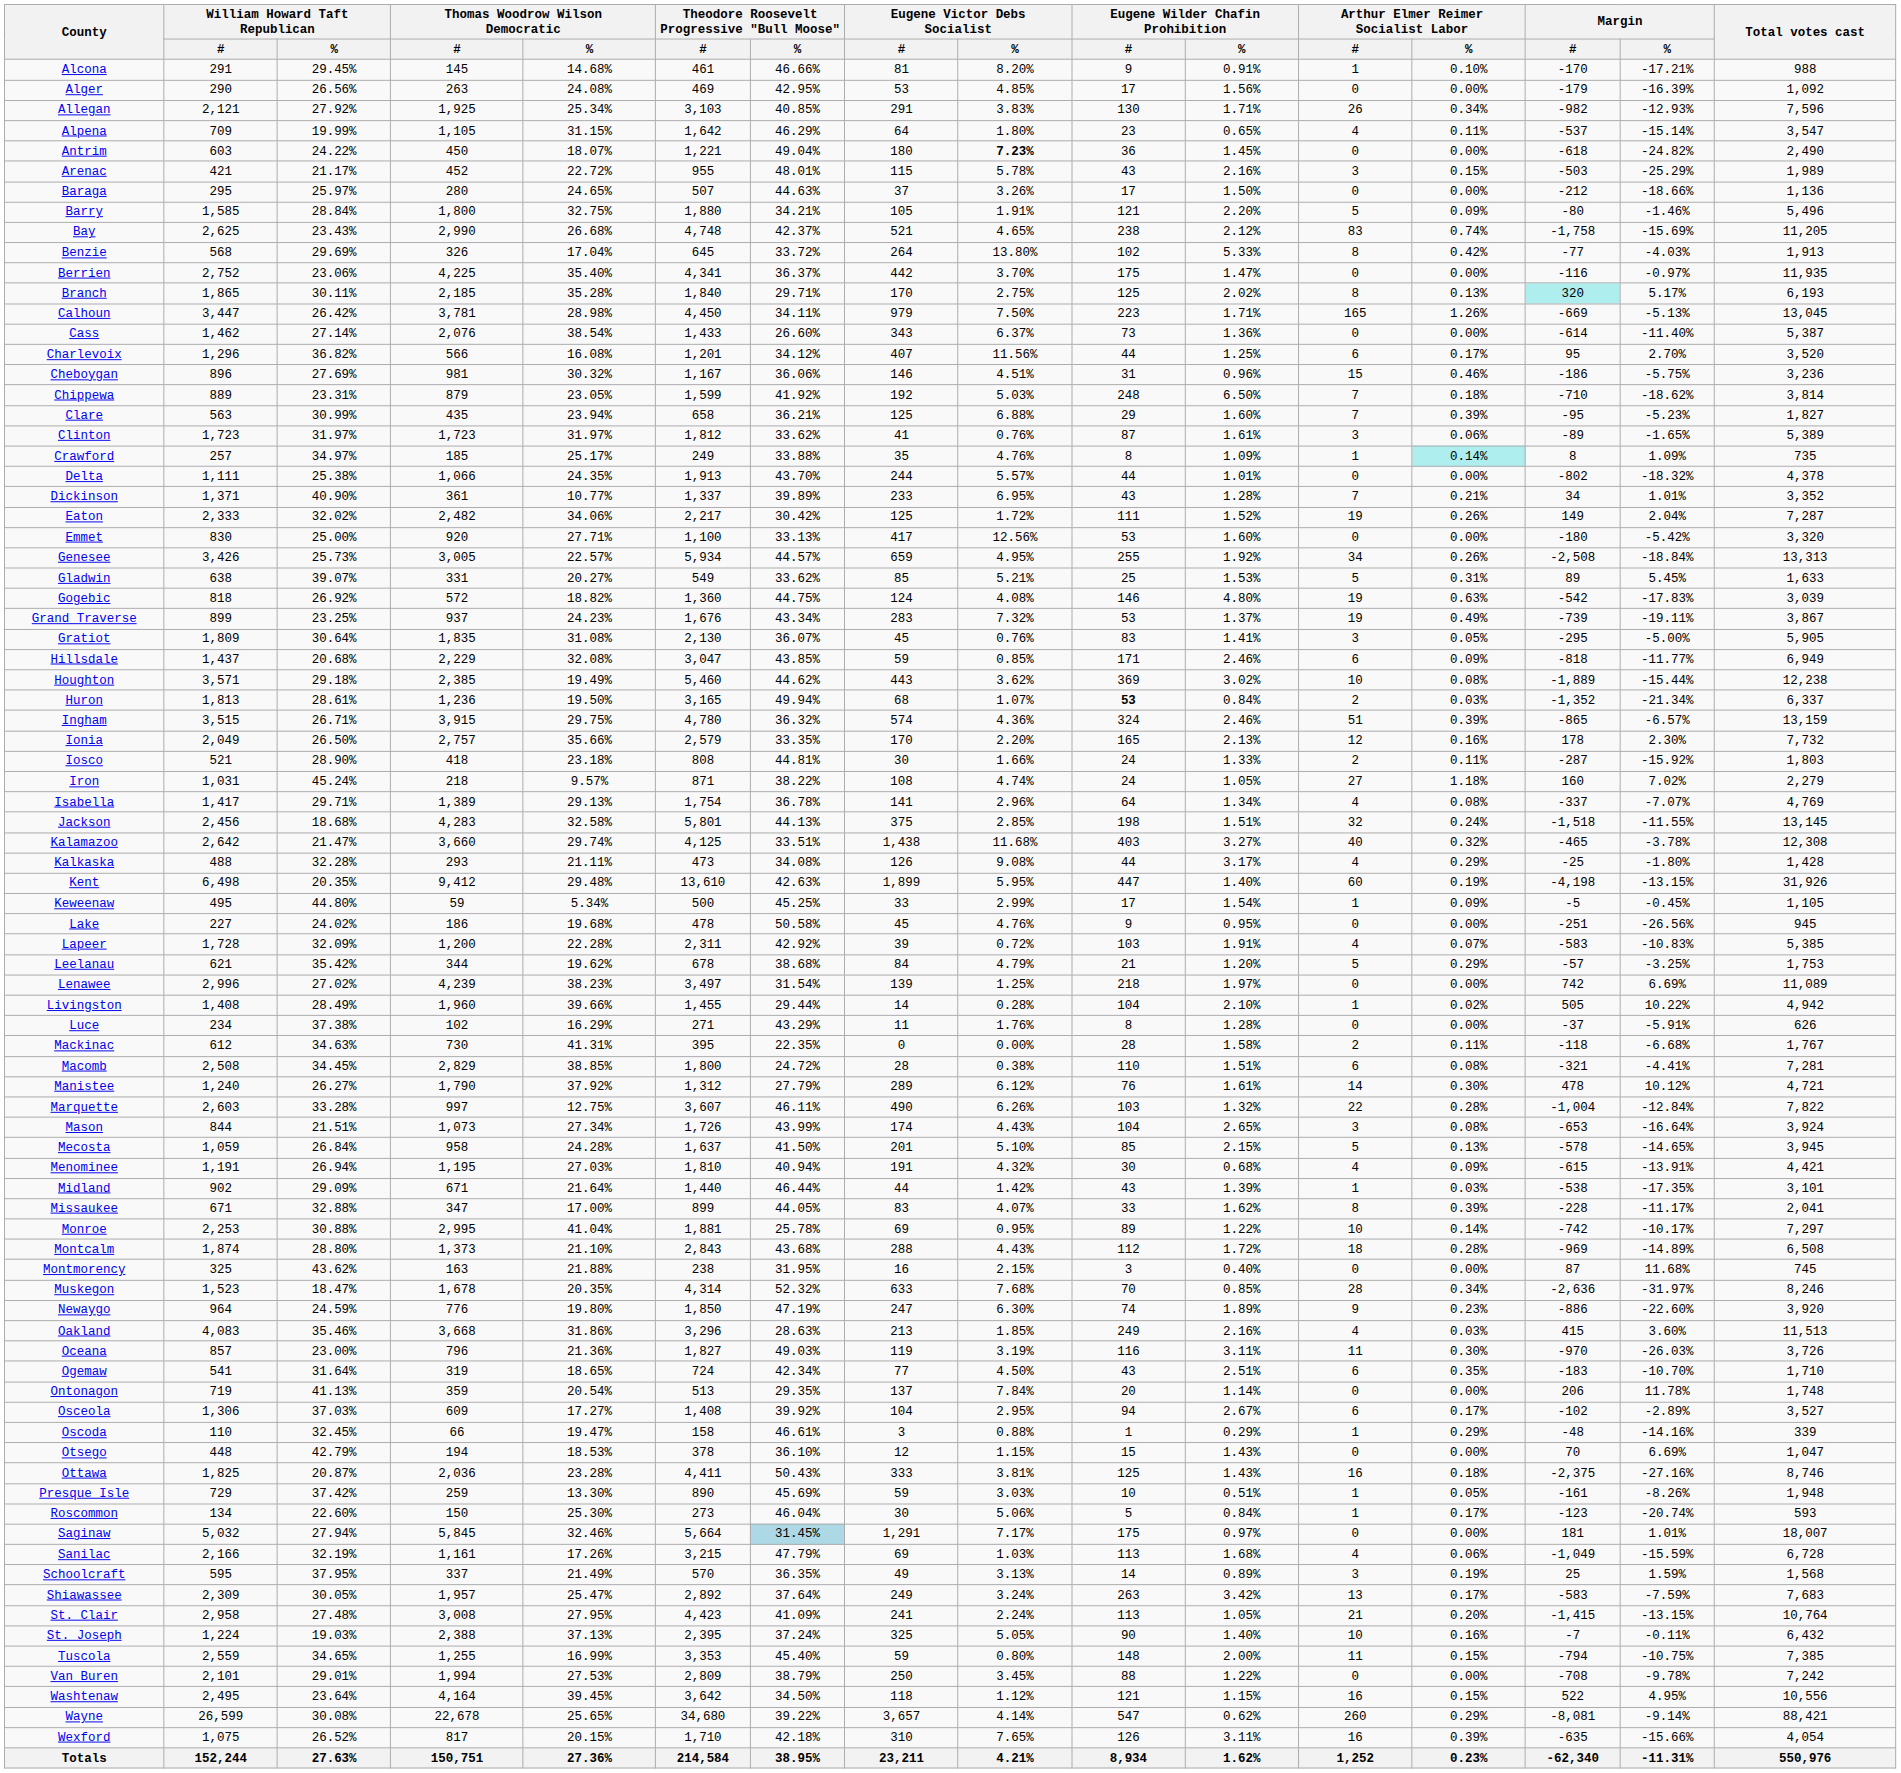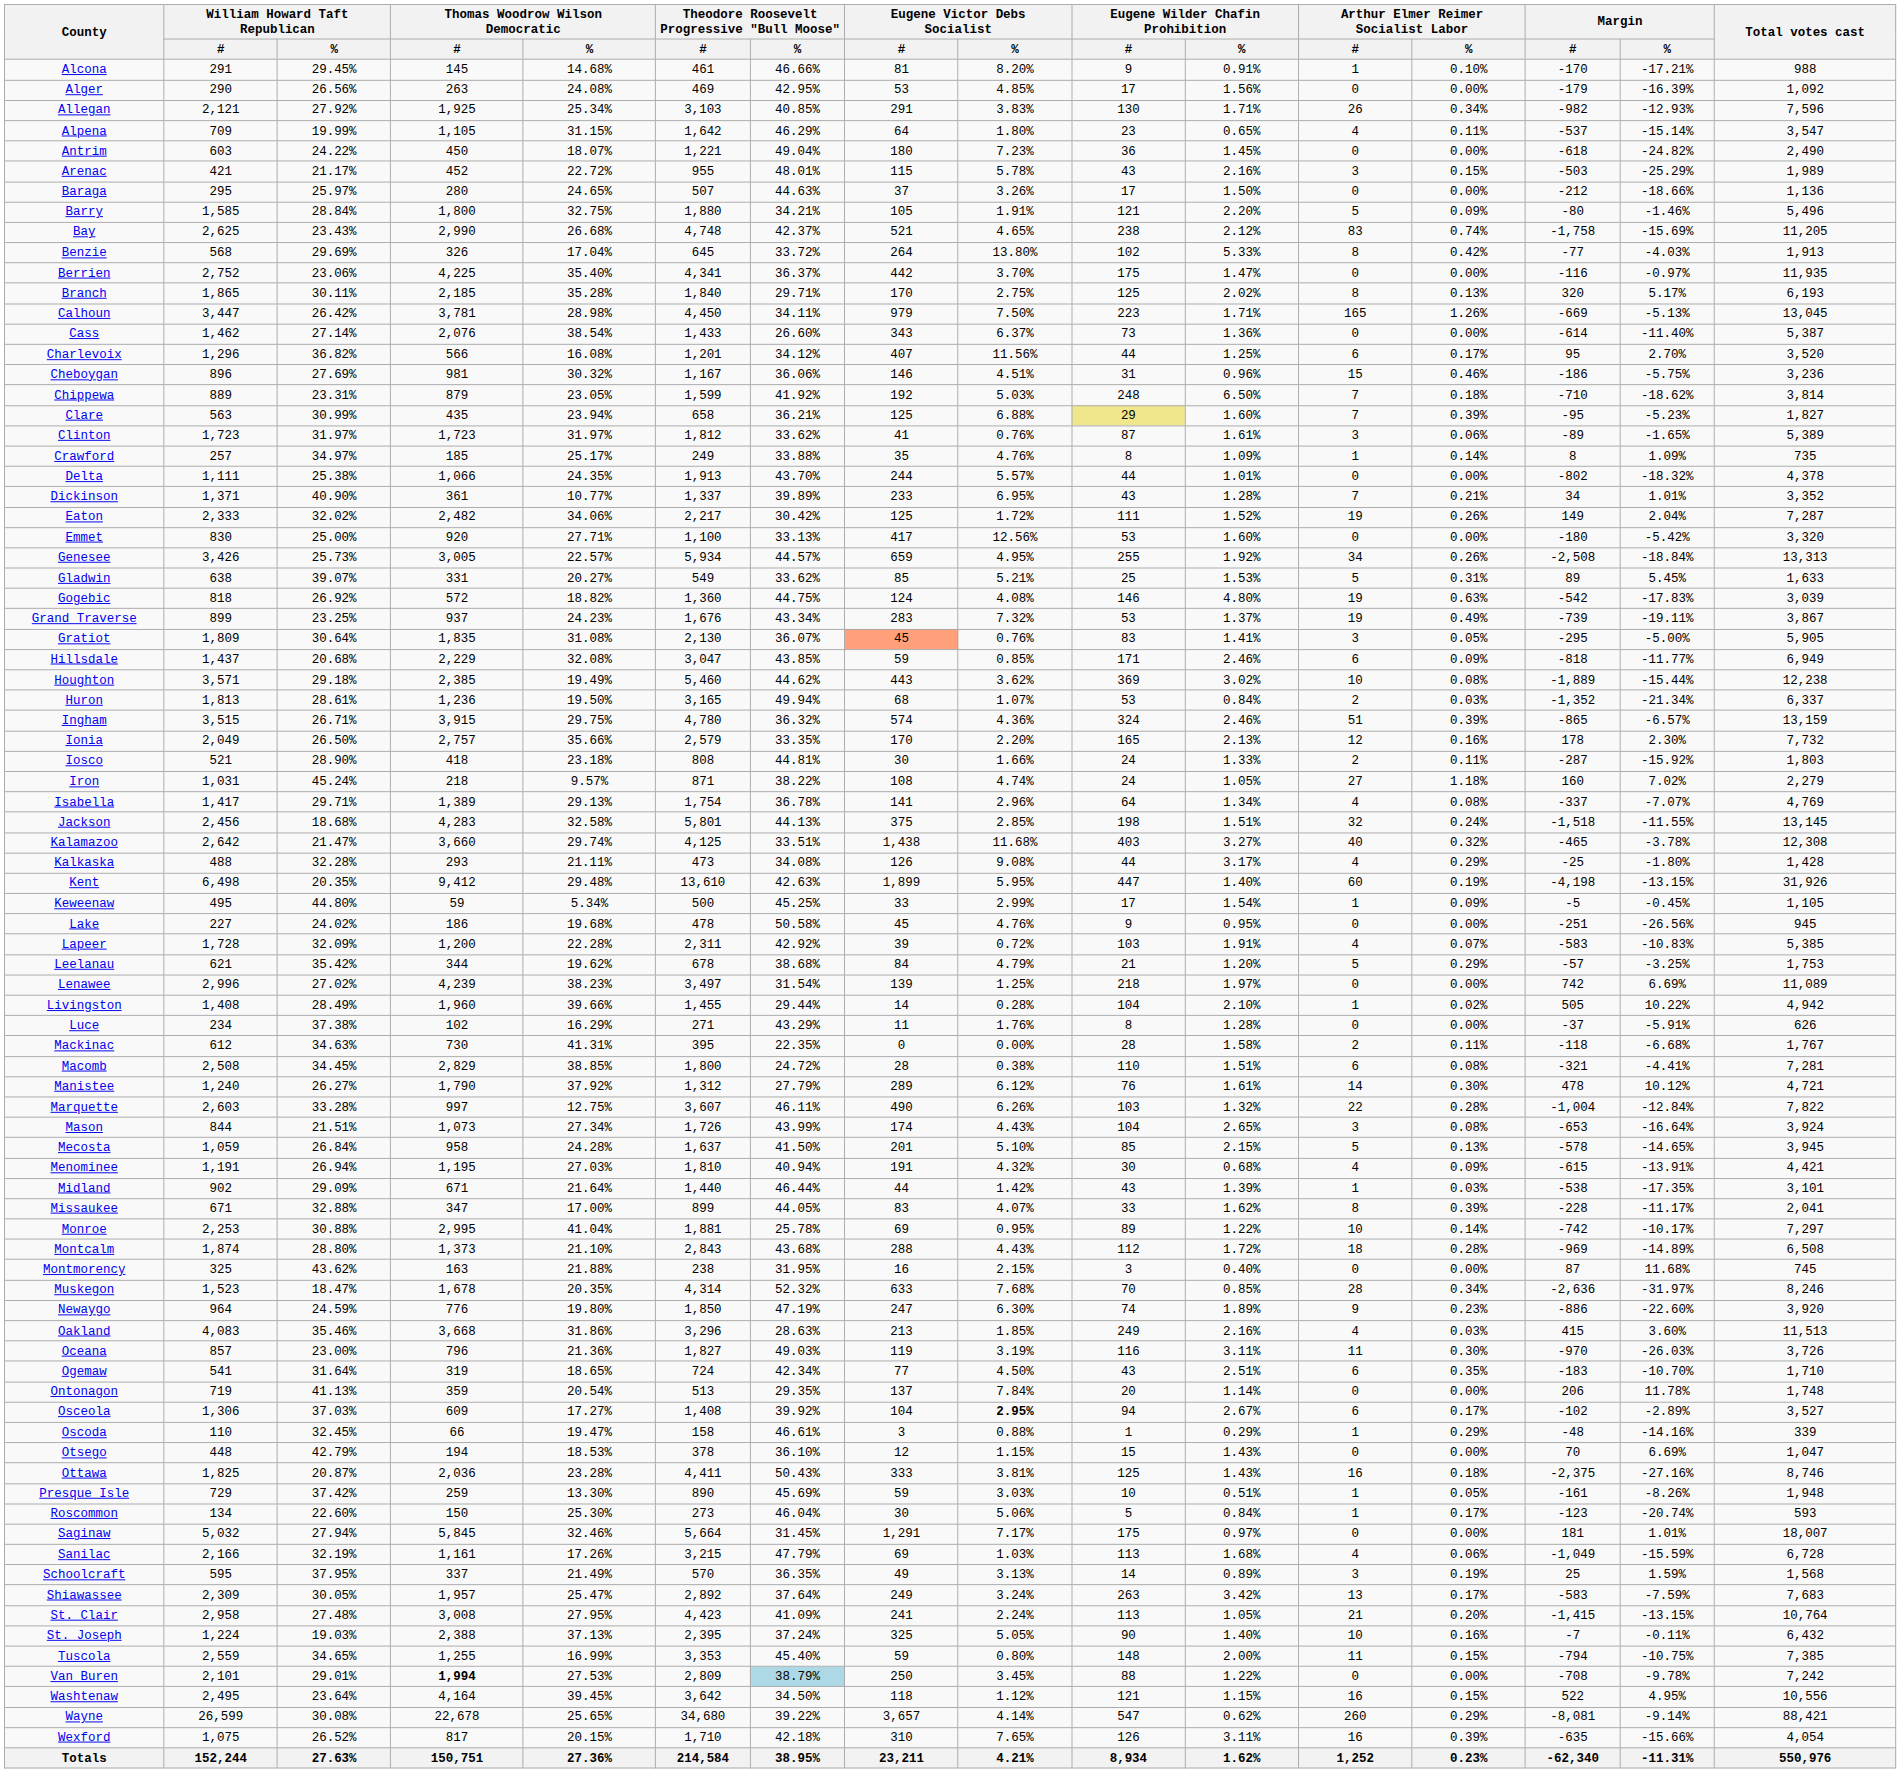(1015, 151) bold -> (1015, 151) normal
(1573, 293) paleturquoise background -> (1573, 293) no background
(1128, 416) no background -> (1128, 416) khaki background
(1469, 456) paleturquoise background -> (1469, 456) no background
(901, 639) no background -> (901, 639) lightsalmon background
(1128, 700) bold -> (1128, 700) normal
(1015, 1412) normal -> (1015, 1412) bold
(797, 1534) lightblue background -> (797, 1534) no background
(457, 1677) normal -> (457, 1677) bold
(797, 1677) no background -> (797, 1677) lightblue background
